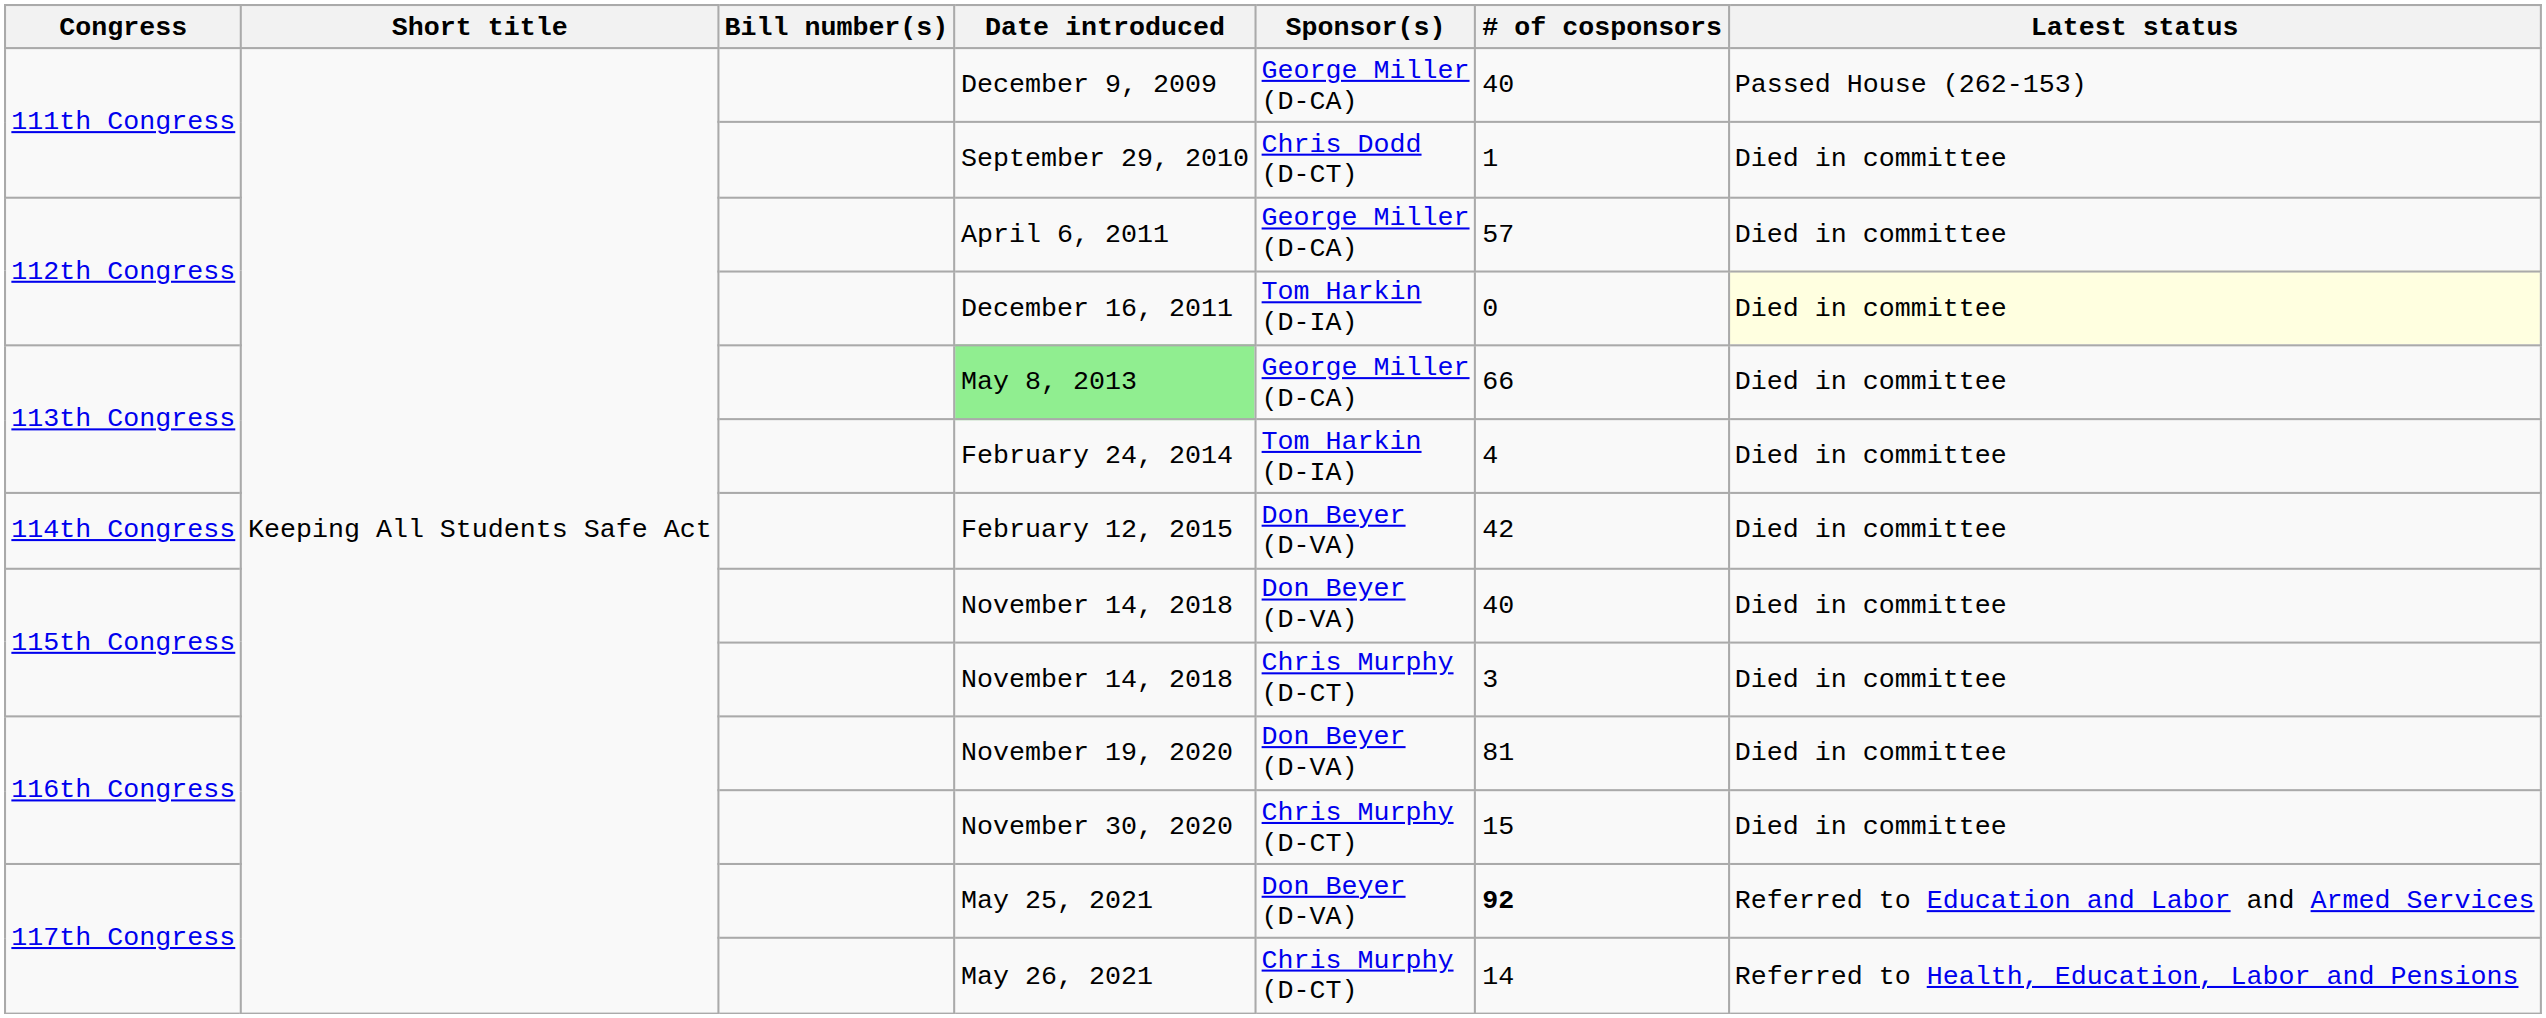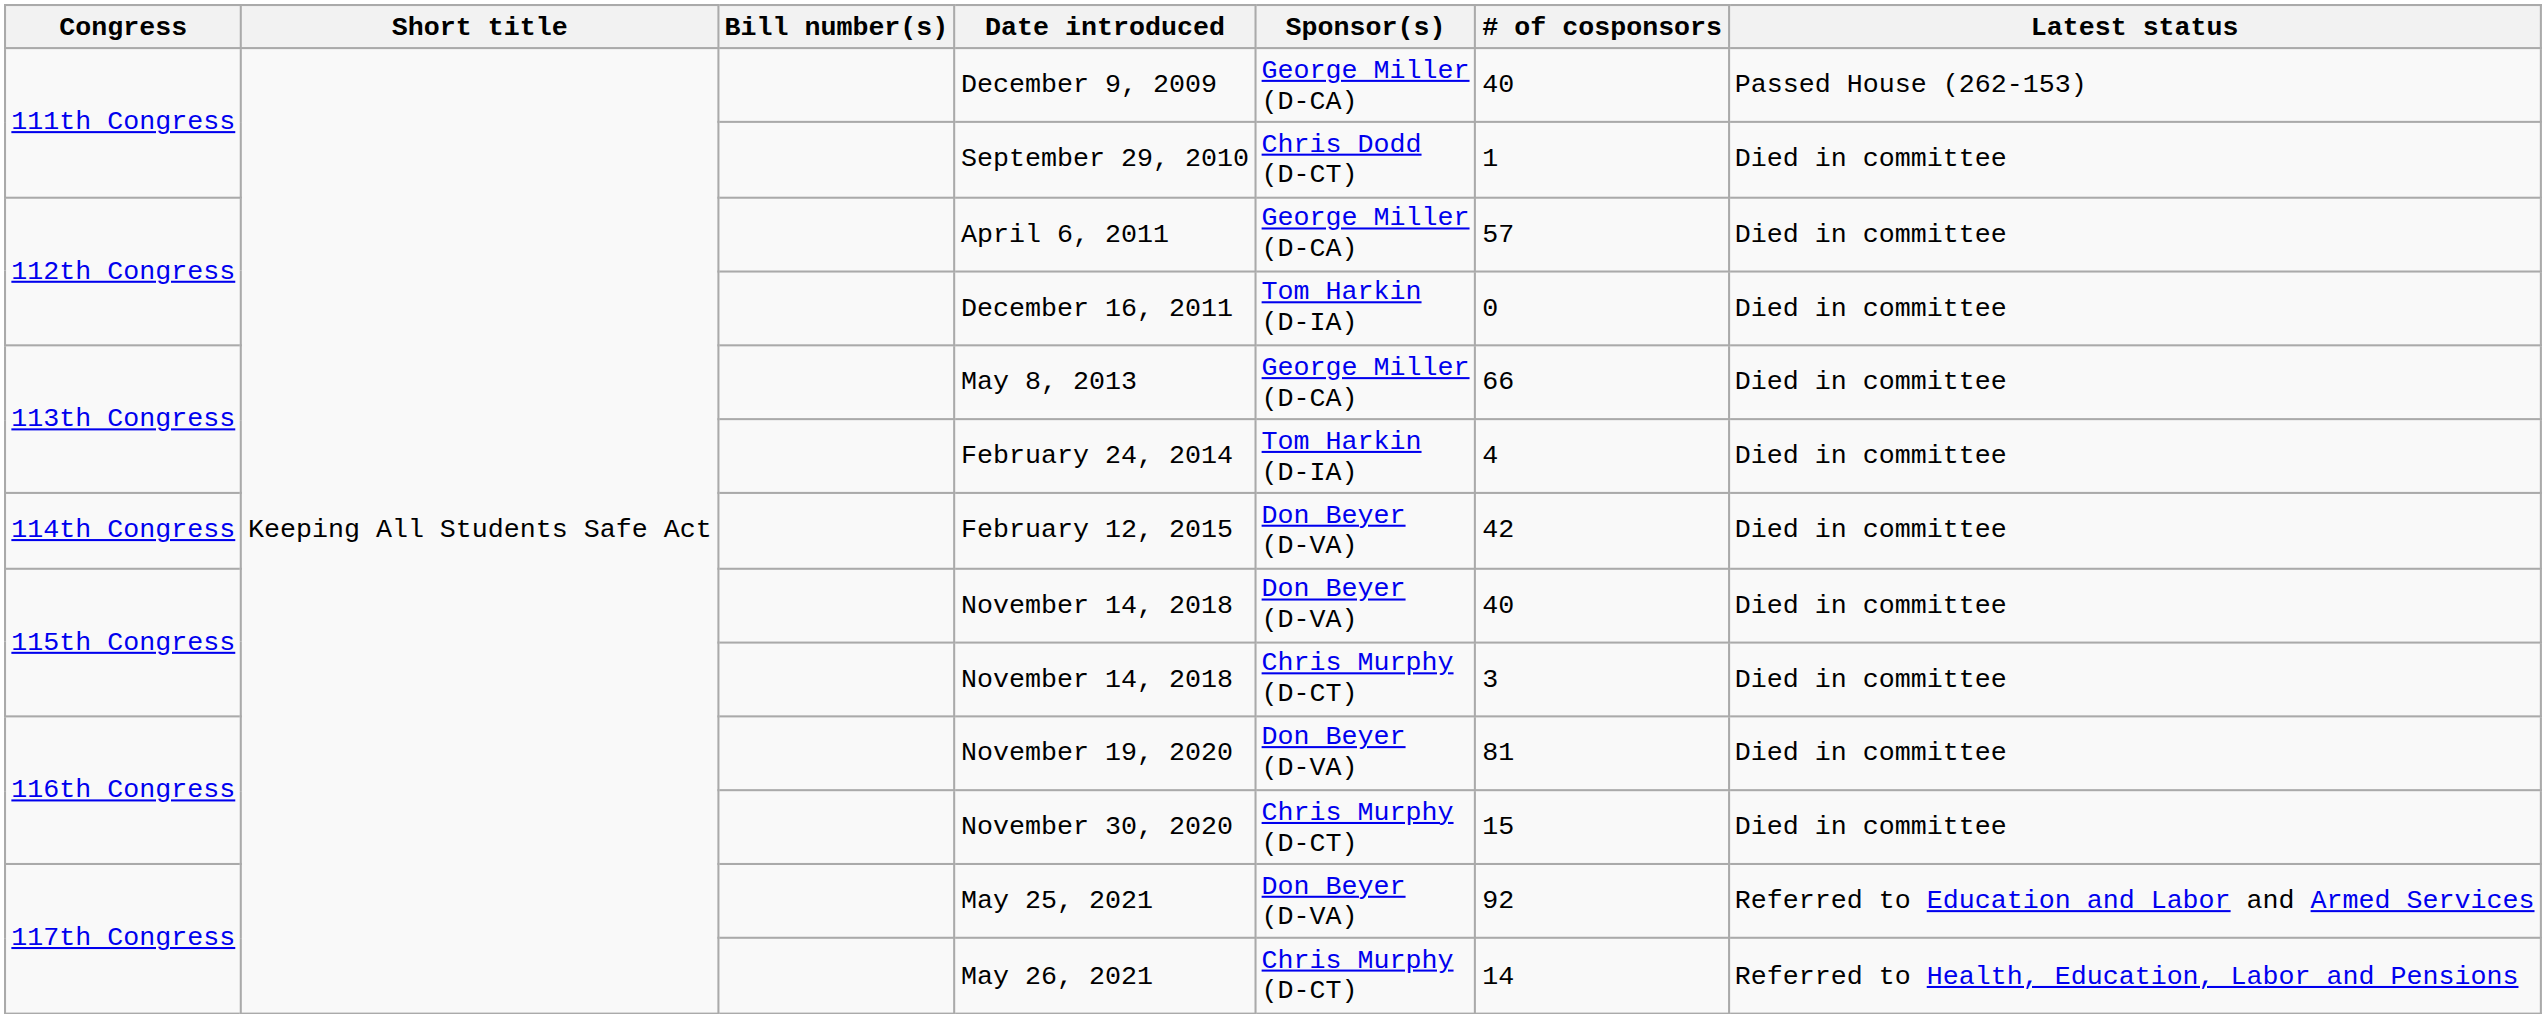(1871, 308) lightyellow background -> (1871, 308) no background
(1049, 382) lightgreen background -> (1049, 382) no background
(1498, 902) bold -> (1498, 902) normal
